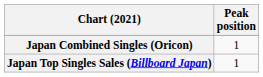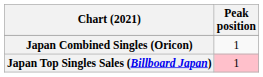(236, 63) no background -> (236, 63) pink background
